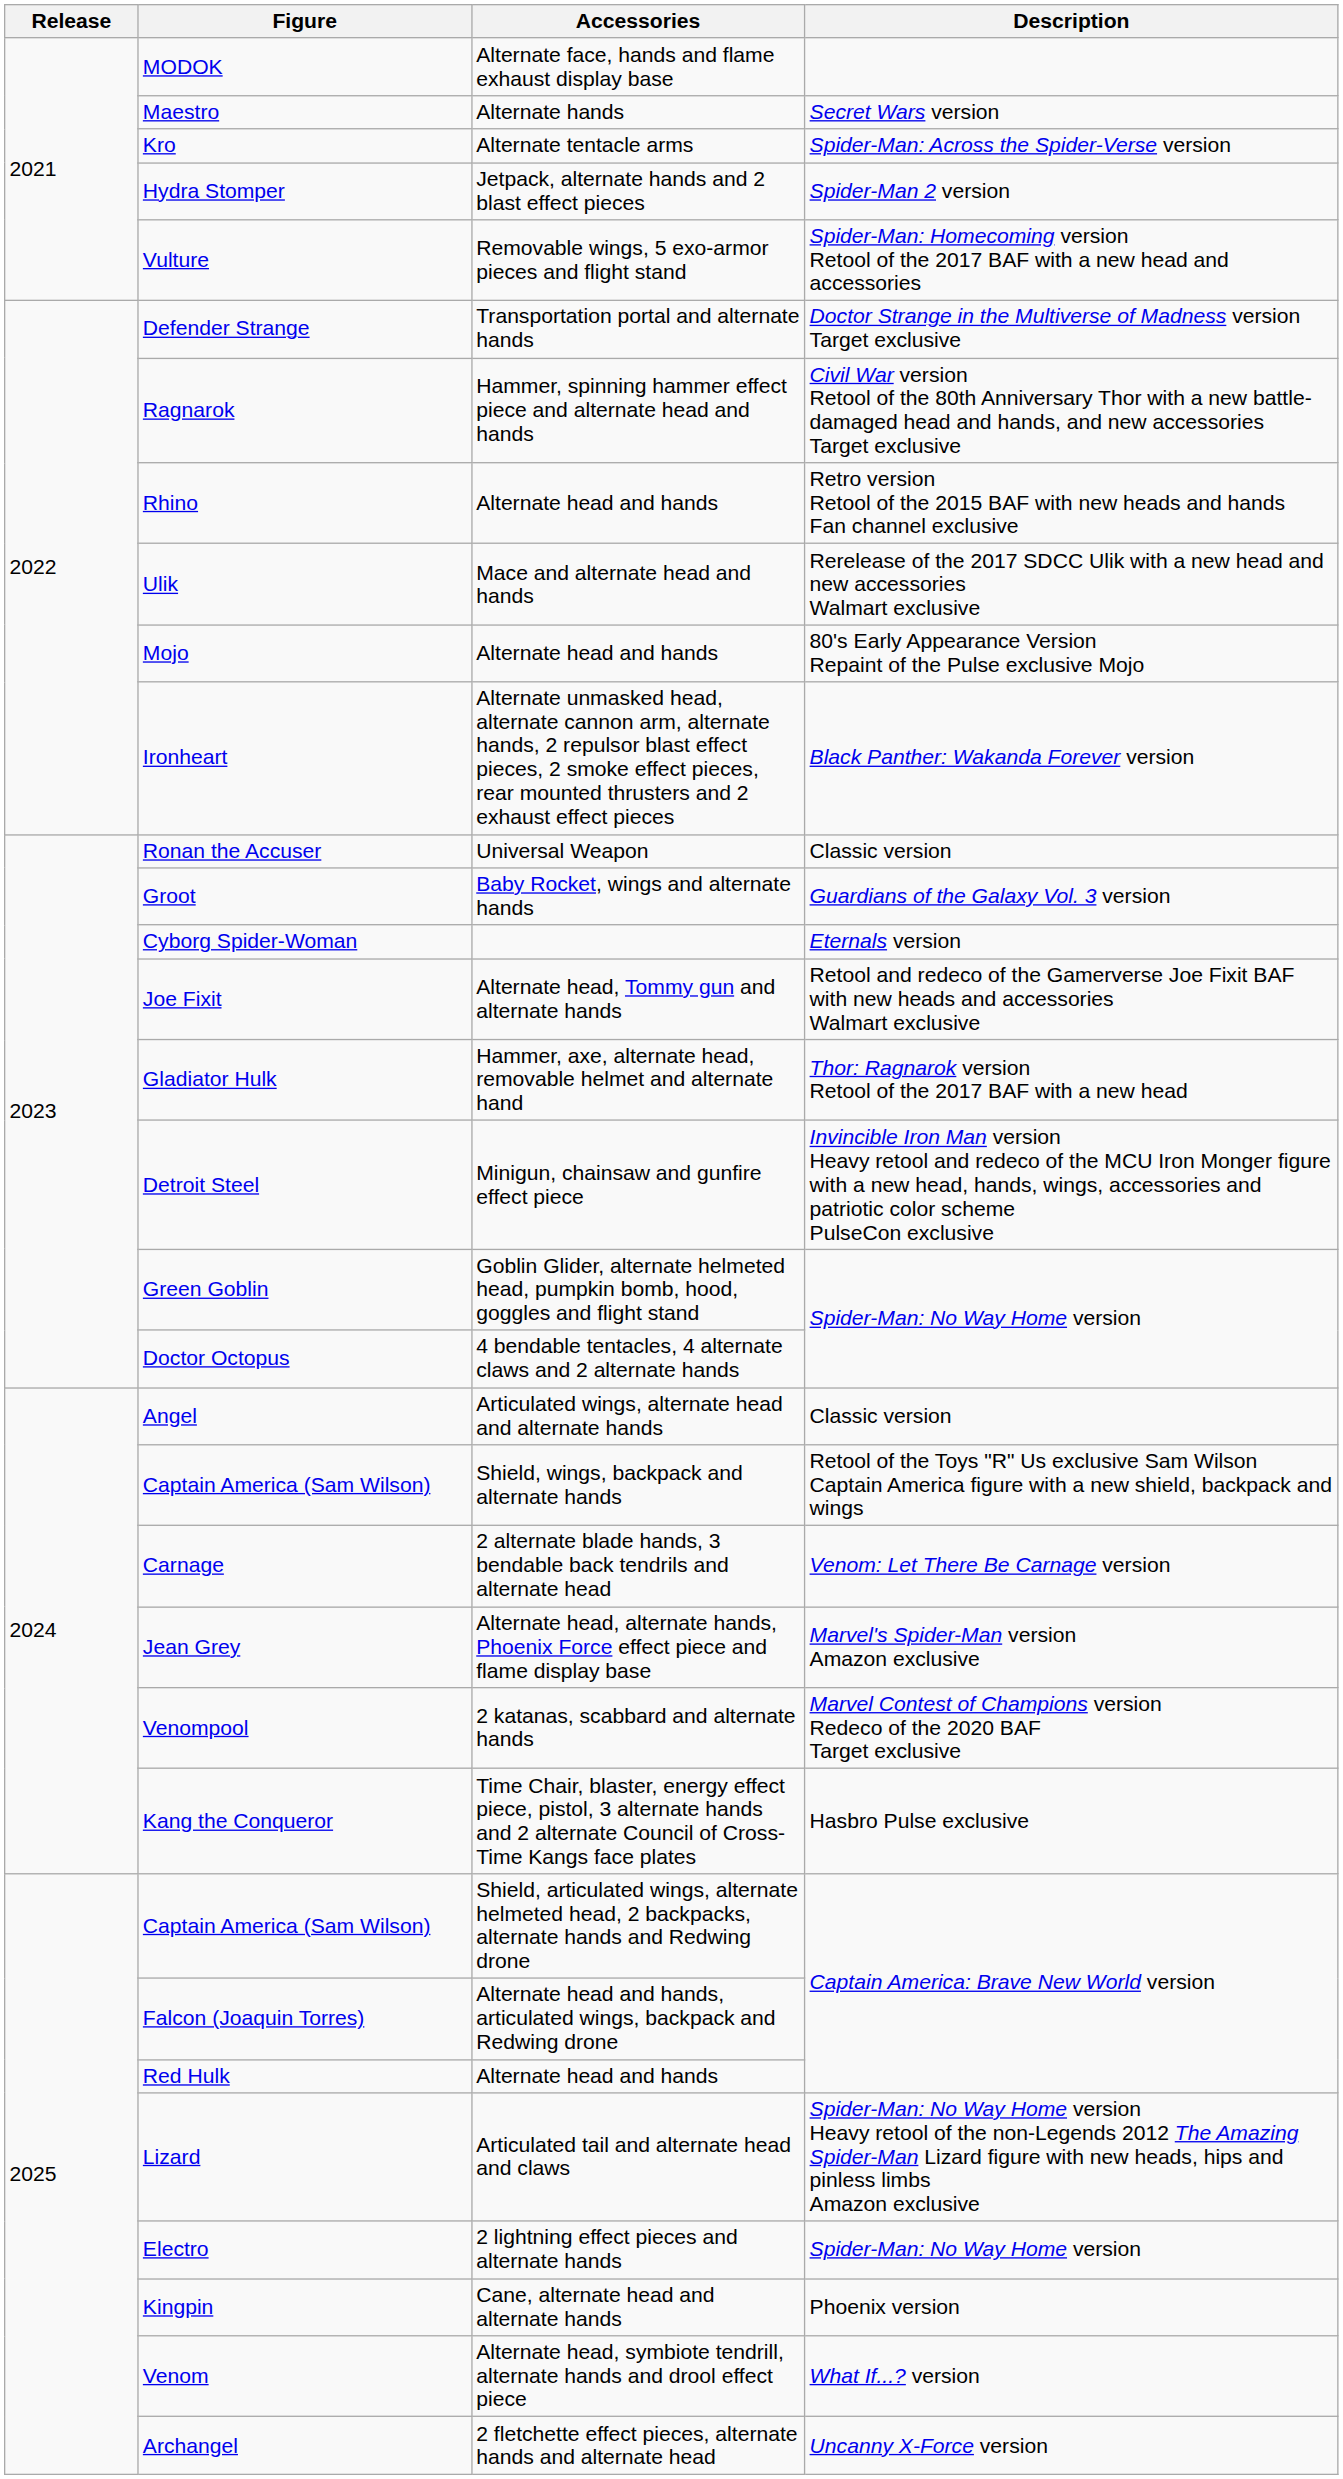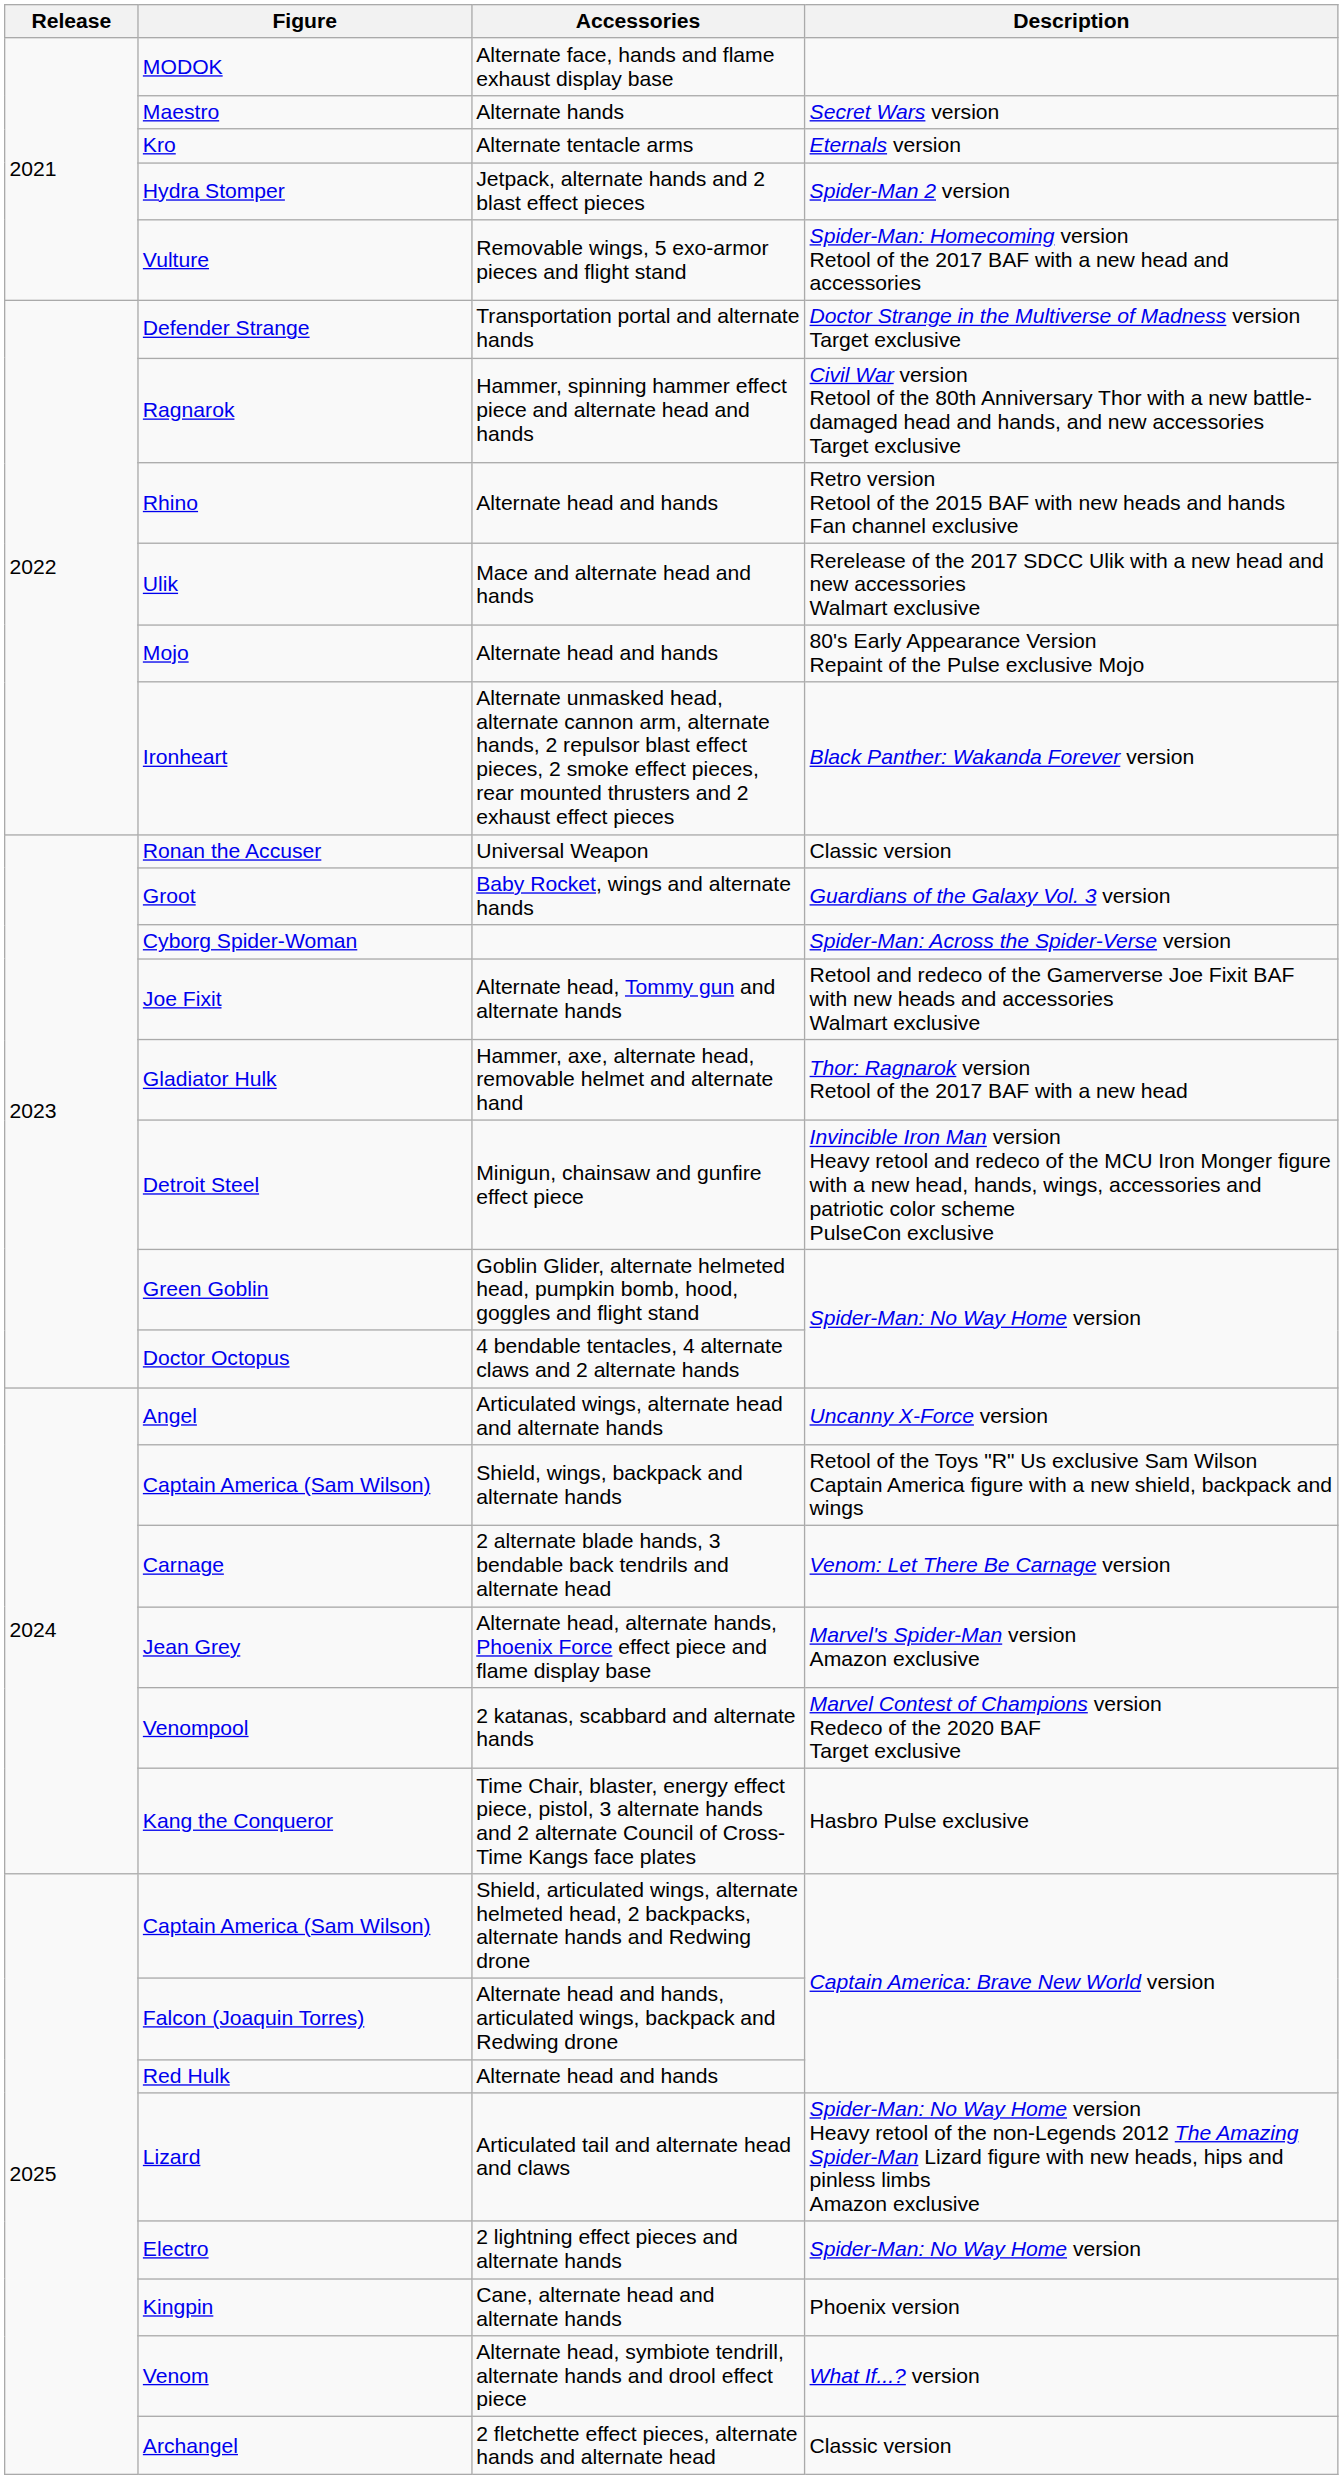(1020, 145) Spider-Man: Across the Spider-Verse version -> (885, 145) Eternals version
(885, 941) Eternals version -> (1020, 941) Spider-Man: Across the Spider-Verse version
(881, 1415) Classic version -> (929, 1415) Uncanny X-Force version
(929, 2445) Uncanny X-Force version -> (881, 2445) Classic version
